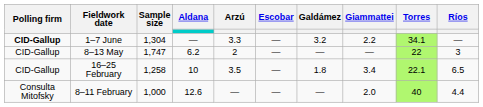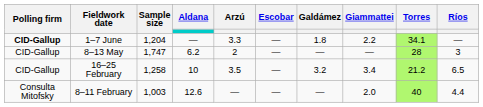(155, 40) 1,304 -> (155, 40) 1,204
(320, 40) 3.2 -> (320, 40) 1.8
(417, 53) 22 -> (417, 53) 28
(320, 70) 1.8 -> (320, 70) 3.2
(417, 70) 22.1 -> (417, 70) 21.2
(155, 92) 1,000 -> (155, 92) 1,003
